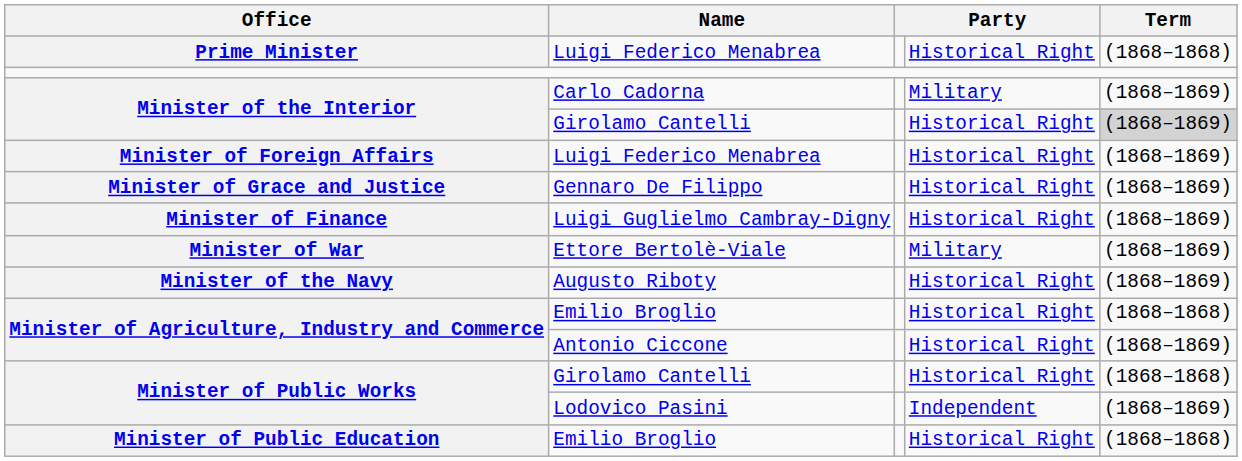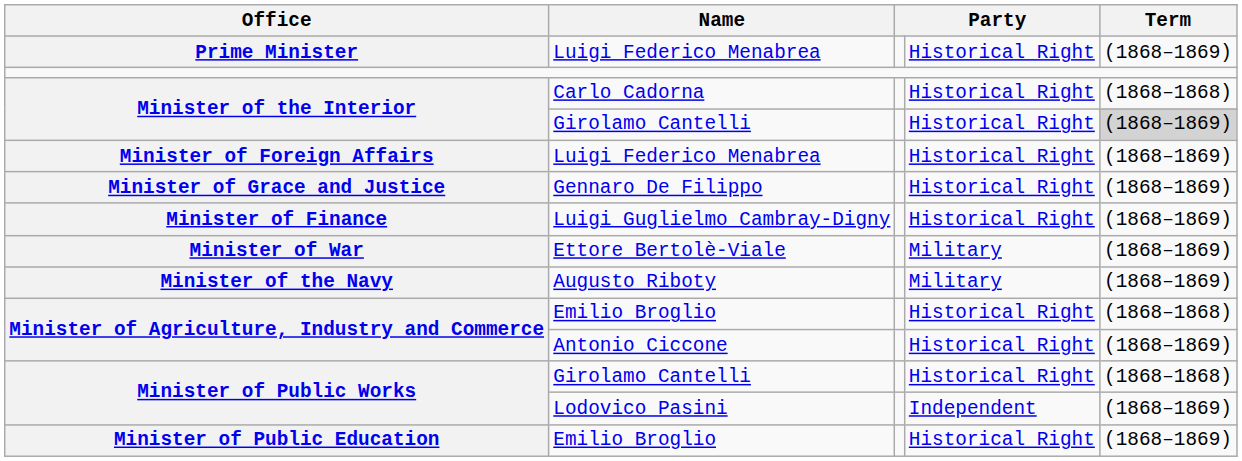(1168, 52) (1868–1868) -> (1168, 52) (1868–1869)
(955, 93) Military -> (1002, 93) Historical Right
(1168, 93) (1868–1869) -> (1168, 93) (1868–1868)
(1002, 282) Historical Right -> (955, 282) Military
(1168, 440) (1868–1868) -> (1168, 440) (1868–1869)
